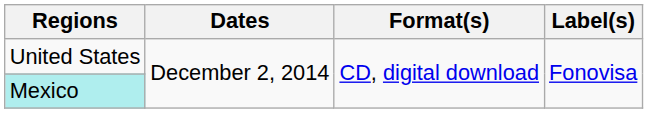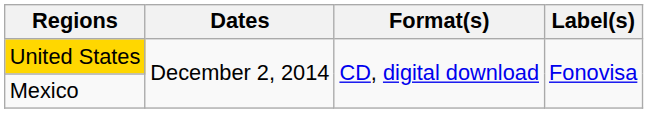(75, 56) no background -> (75, 56) gold background
(44, 90) paleturquoise background -> (44, 90) no background
